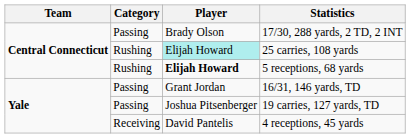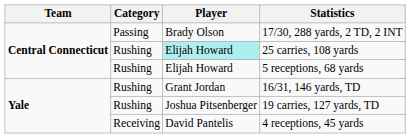(202, 68) bold -> (199, 68) normal
(131, 87) Passing -> (133, 87) Rushing
(131, 105) Passing -> (133, 105) Rushing
